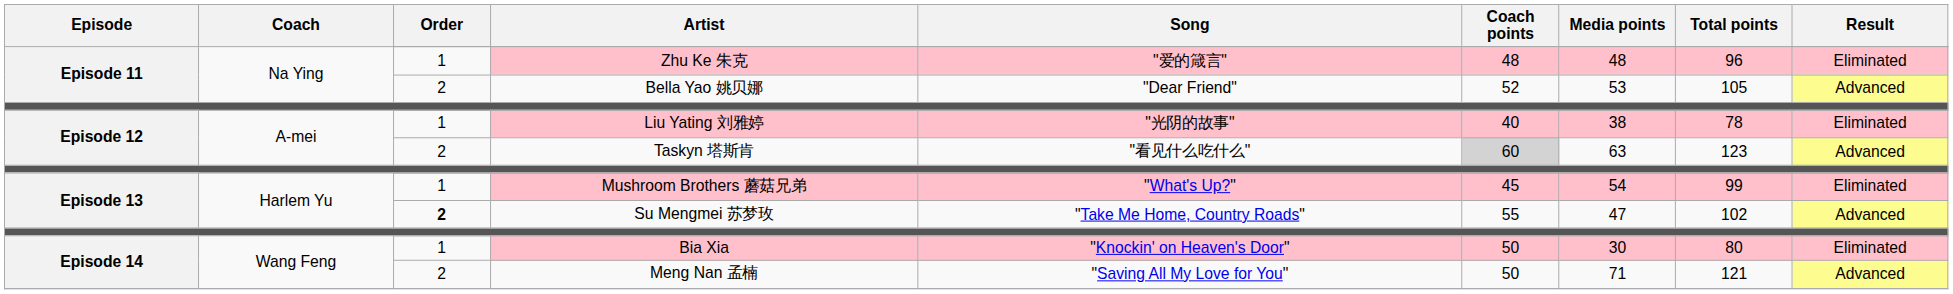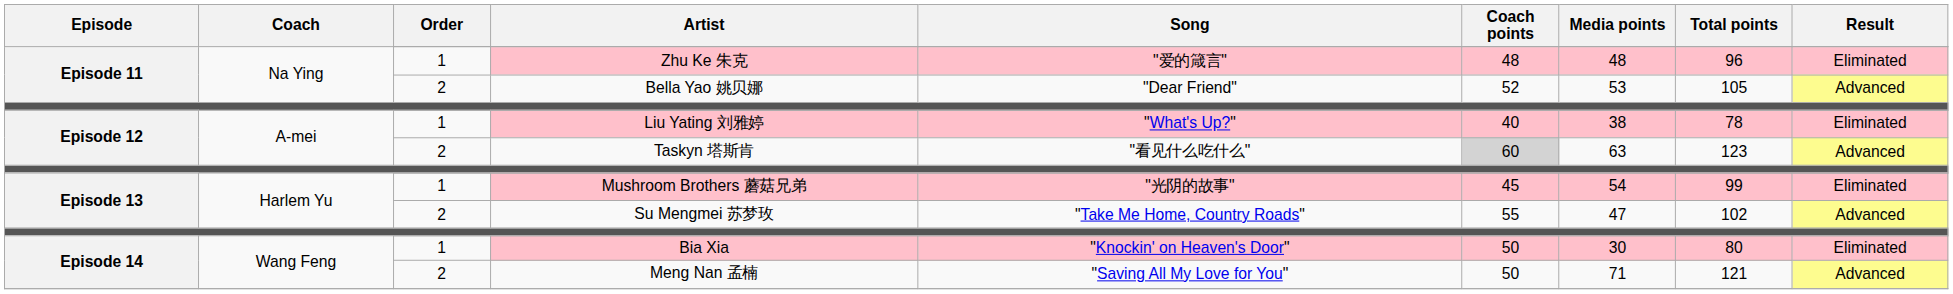(1190, 123) "光阴的故事" -> (1190, 123) "What's Up?"
(1190, 186) "What's Up?" -> (1190, 186) "光阴的故事"
(442, 214) bold -> (442, 214) normal
